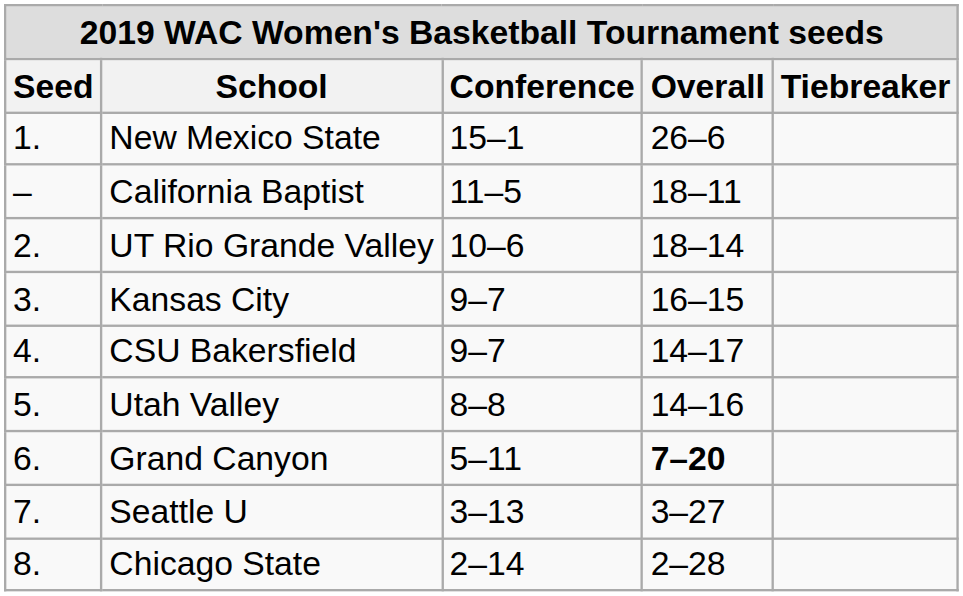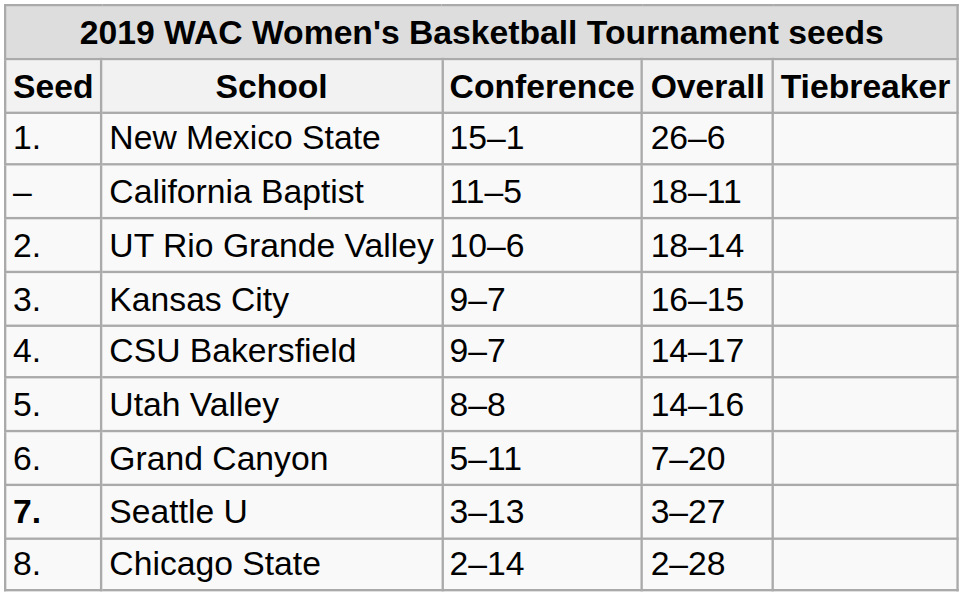(688, 458) bold -> (688, 458) normal
(27, 511) normal -> (27, 511) bold
